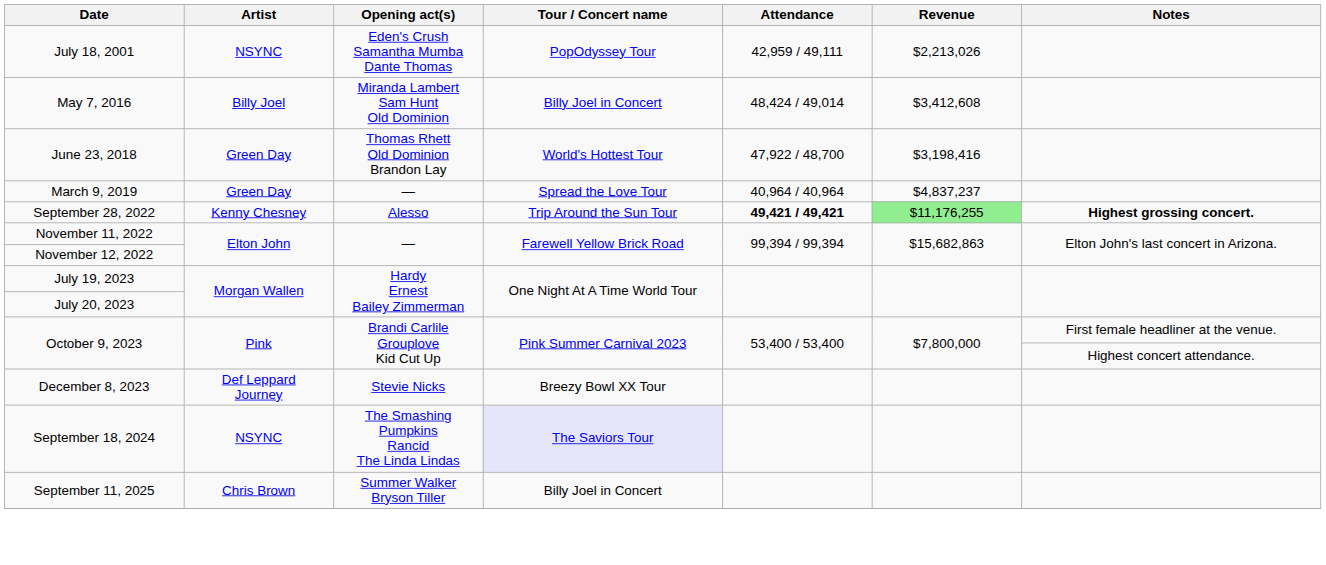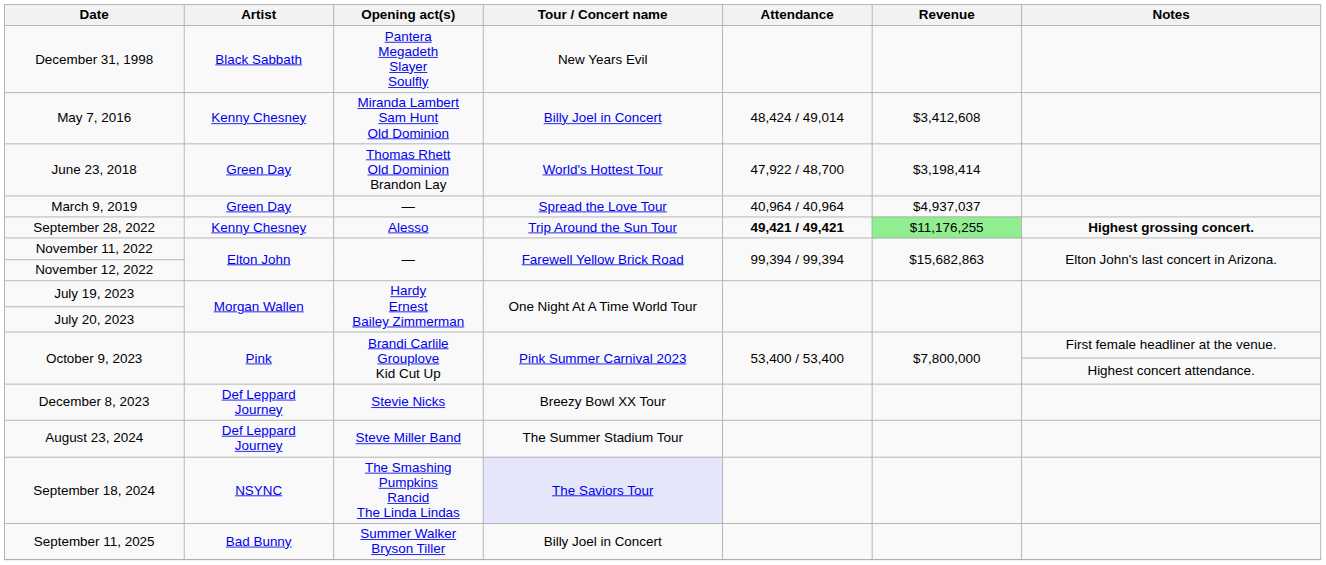+ row: (94, 59)
- row: (94, 51)
(259, 103) Billy Joel -> (259, 118) Kenny Chesney
(947, 154) $3,198,416 -> (947, 169) $3,198,414
(947, 191) $4,837,237 -> (947, 206) $4,937,037
+ row: (94, 438)
(259, 490) Chris Brown -> (259, 541) Bad Bunny
